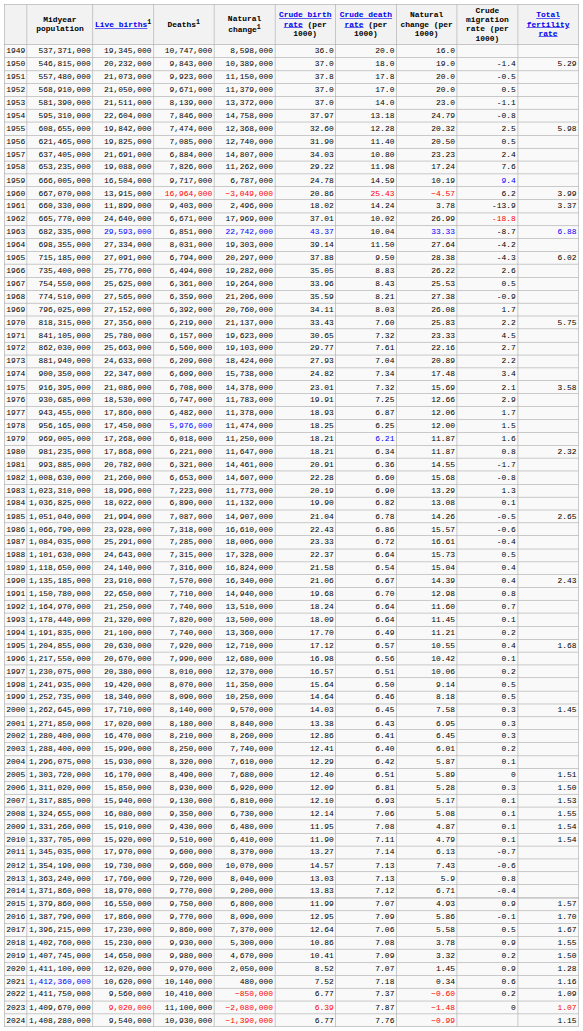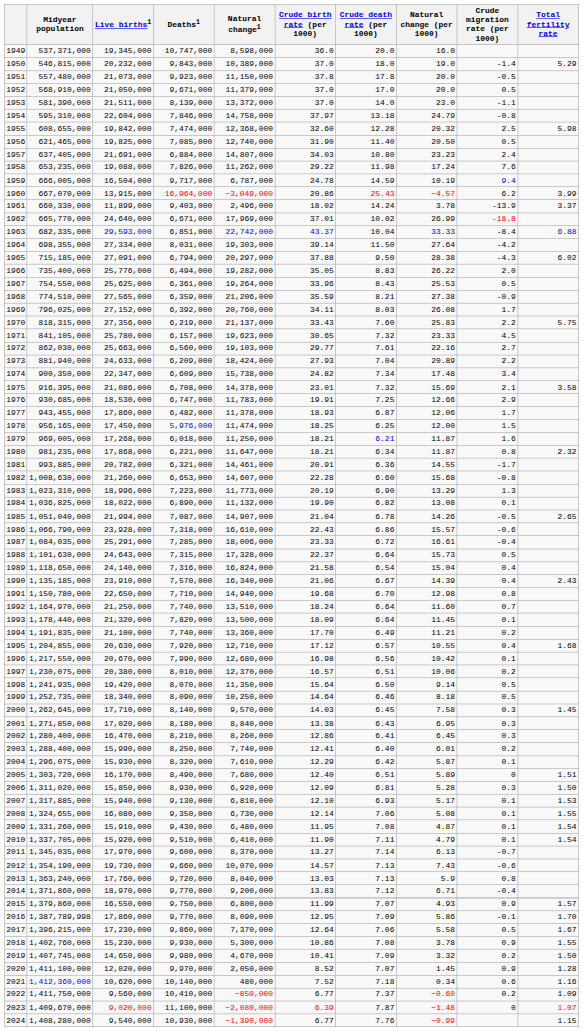(506, 232) -8.7 -> (506, 232) -8.4
(509, 271) 2.6 -> (509, 271) 2.0
(60, 917) 1,387,790,000 -> (60, 917) 1,387,789,998
